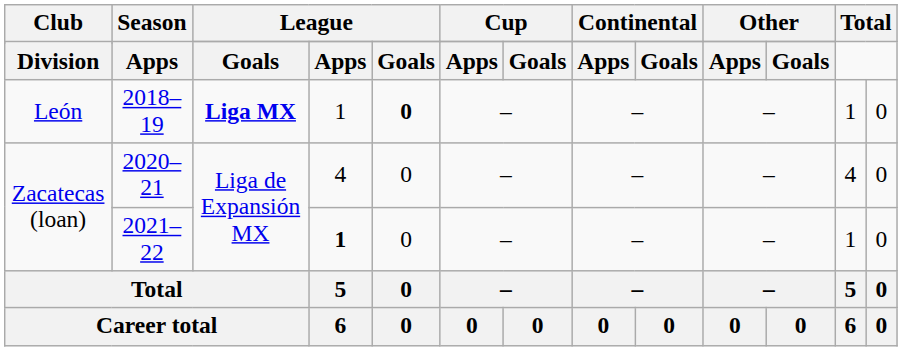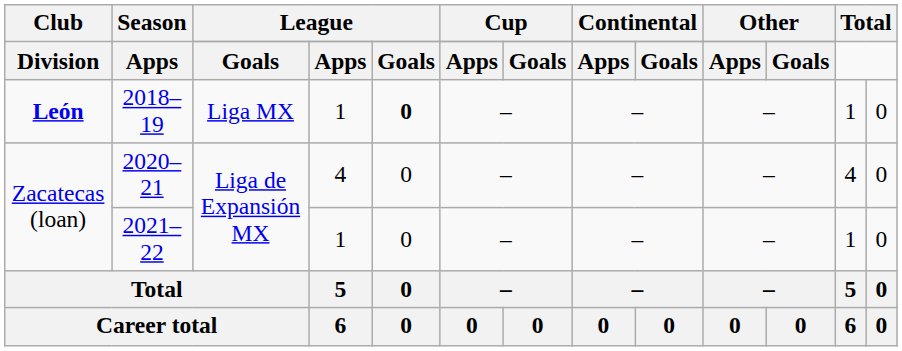(58, 110) normal -> (58, 110) bold
(251, 110) bold -> (251, 110) normal
(340, 238) bold -> (340, 238) normal
